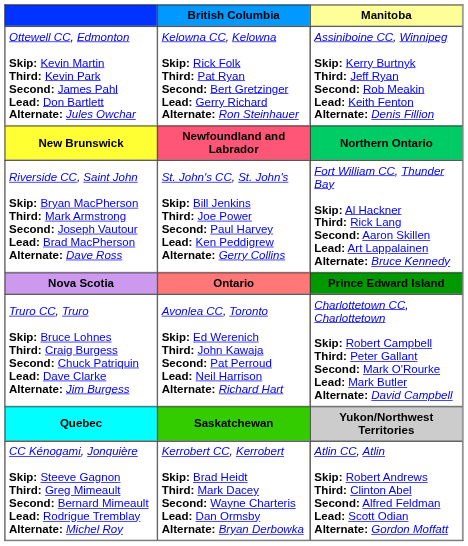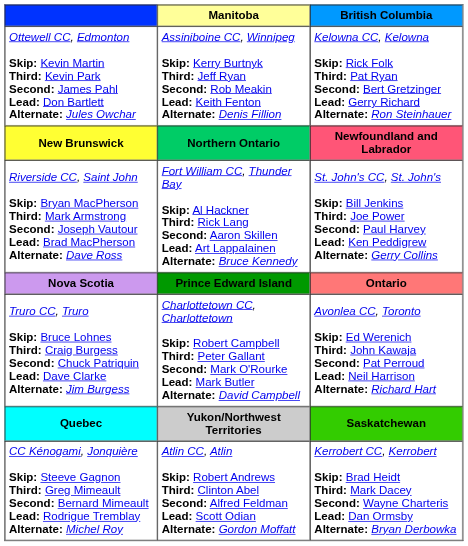columns swapped: (234, 15) <-> (386, 15)
